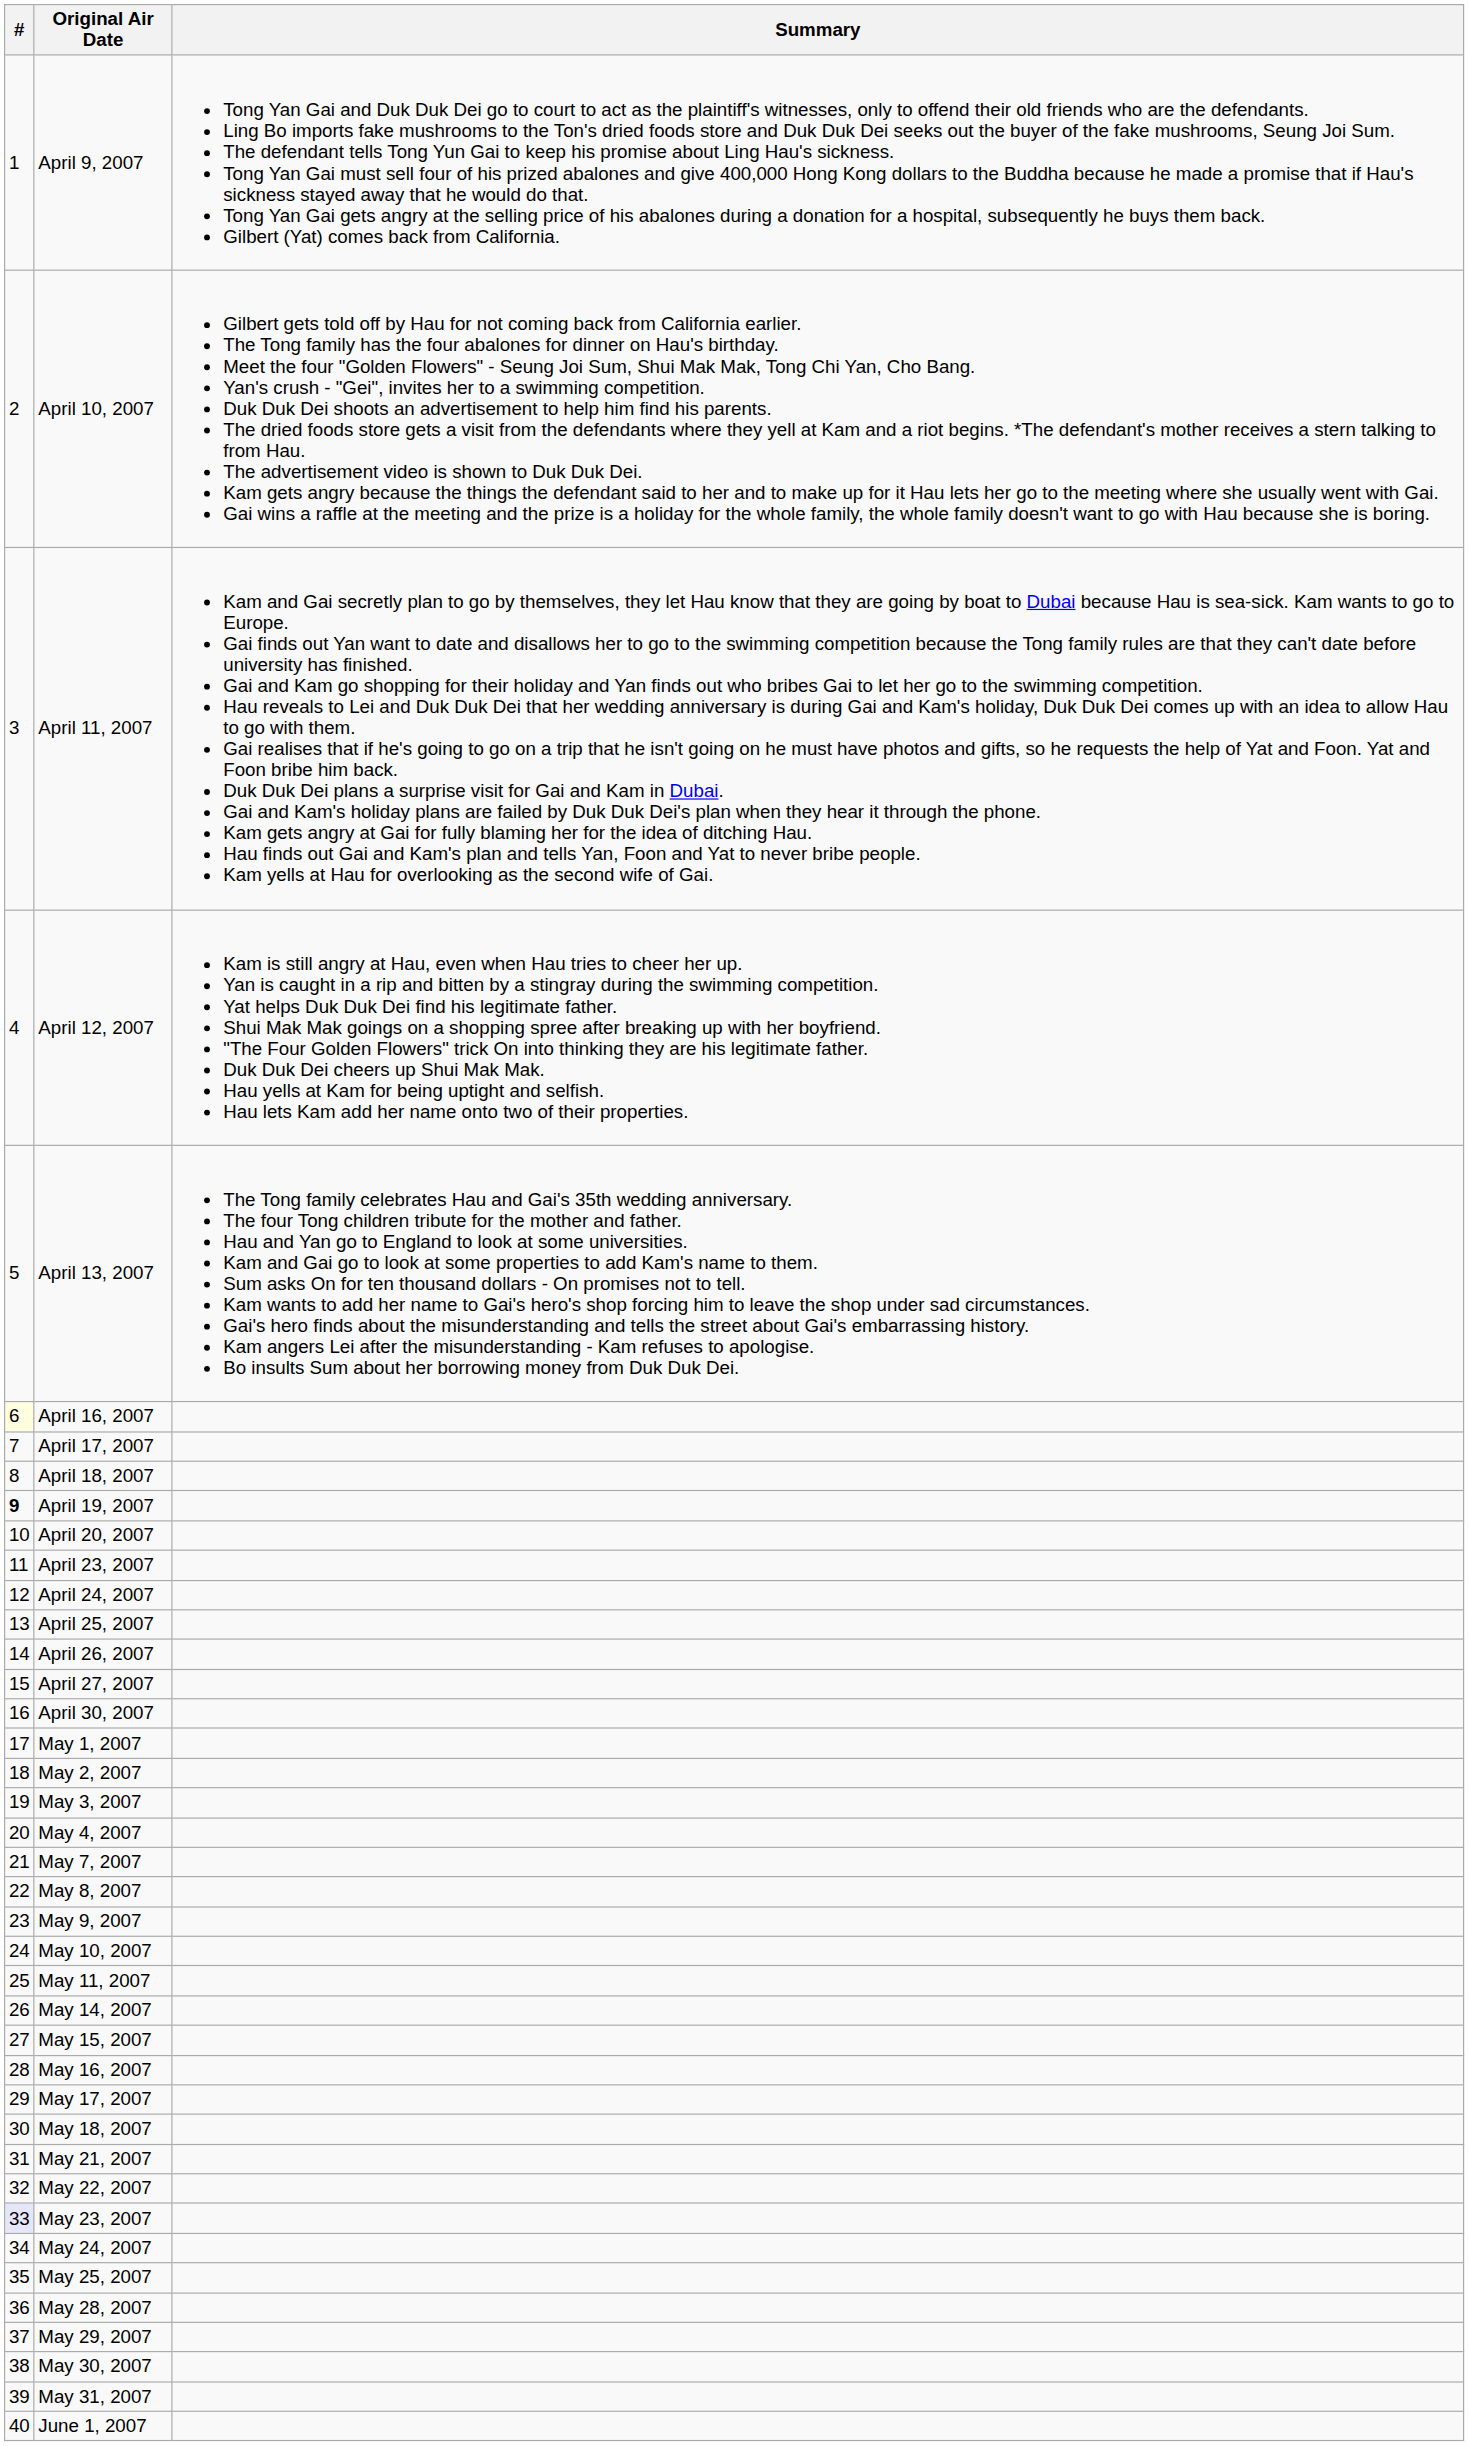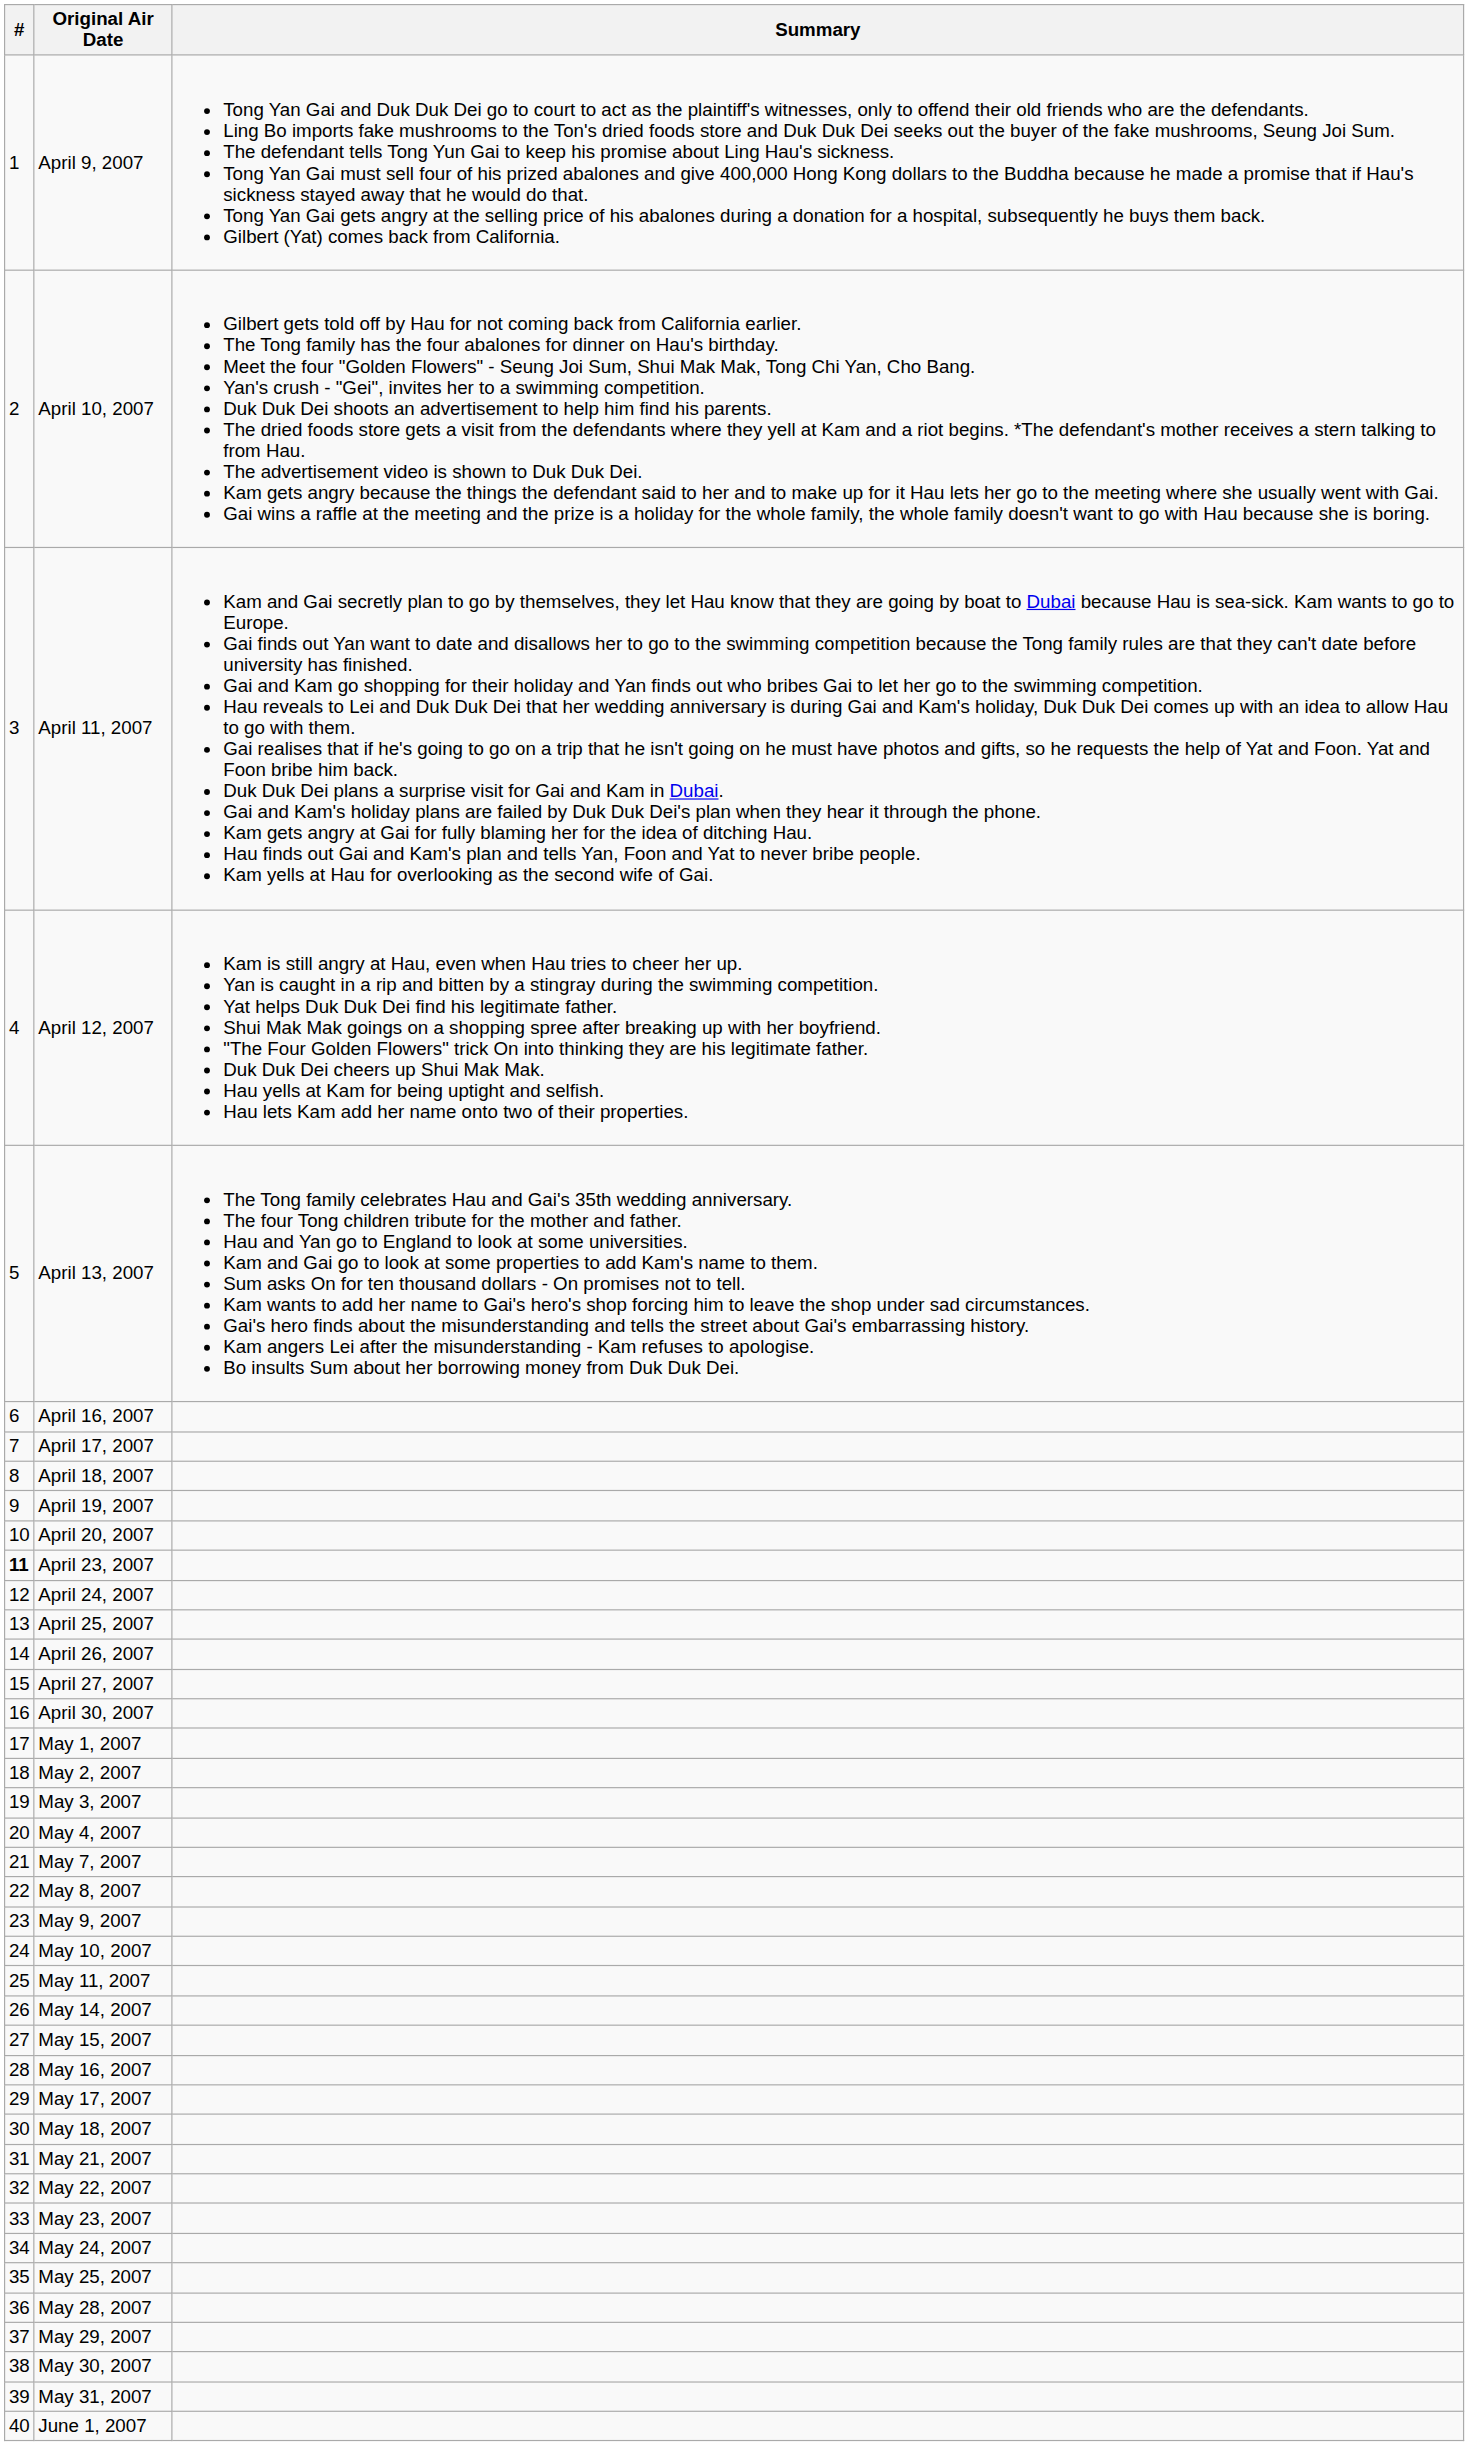(14, 1416) lightyellow background -> (14, 1416) no background
(14, 1505) bold -> (14, 1505) normal
(19, 1565) normal -> (19, 1565) bold
(19, 2218) lavender background -> (19, 2218) no background
